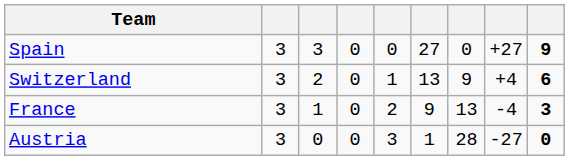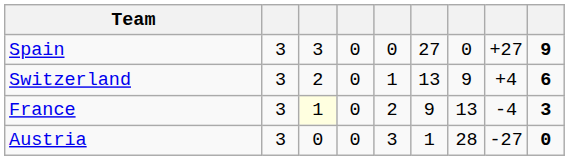(318, 110) no background -> (318, 110) lightyellow background
